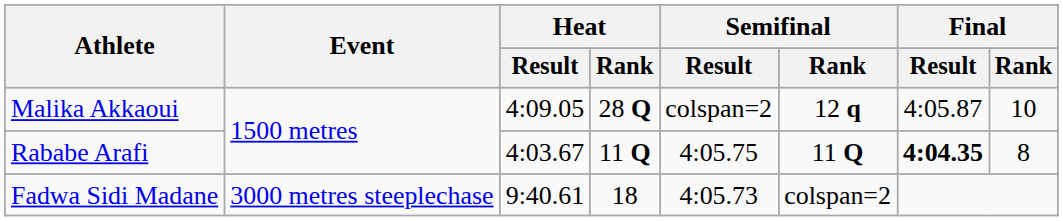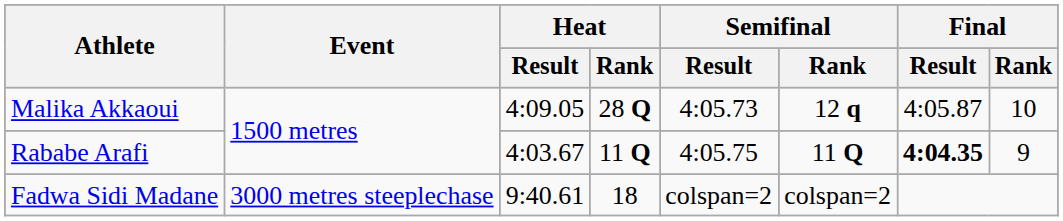(719, 109) colspan=2 -> (719, 109) 4:05.73
(1024, 152) 8 -> (1024, 152) 9
(719, 194) 4:05.73 -> (719, 194) colspan=2
